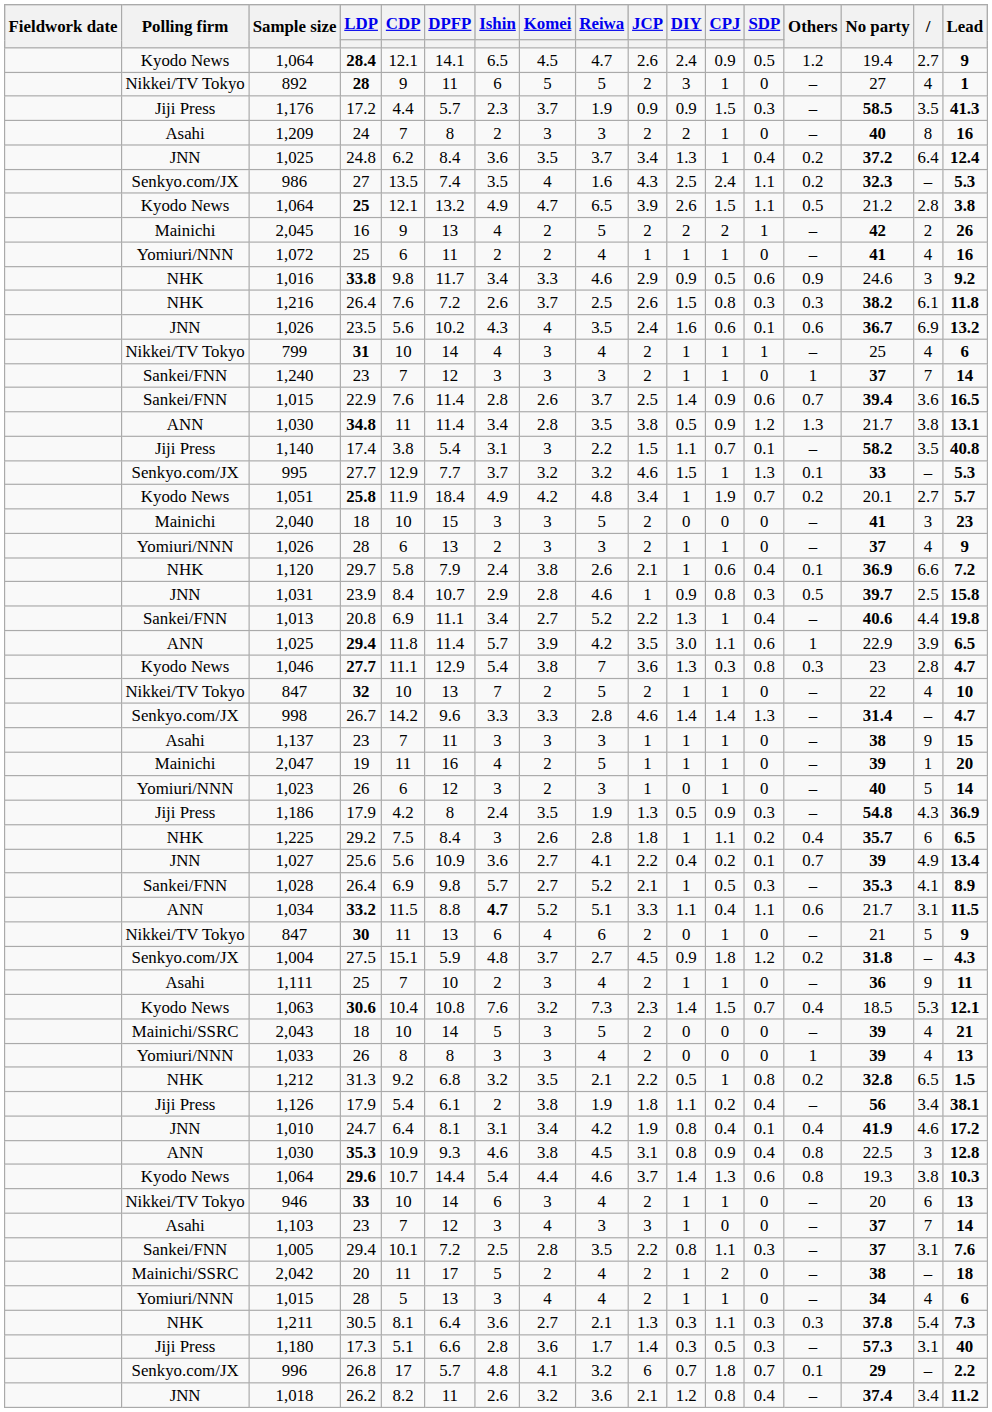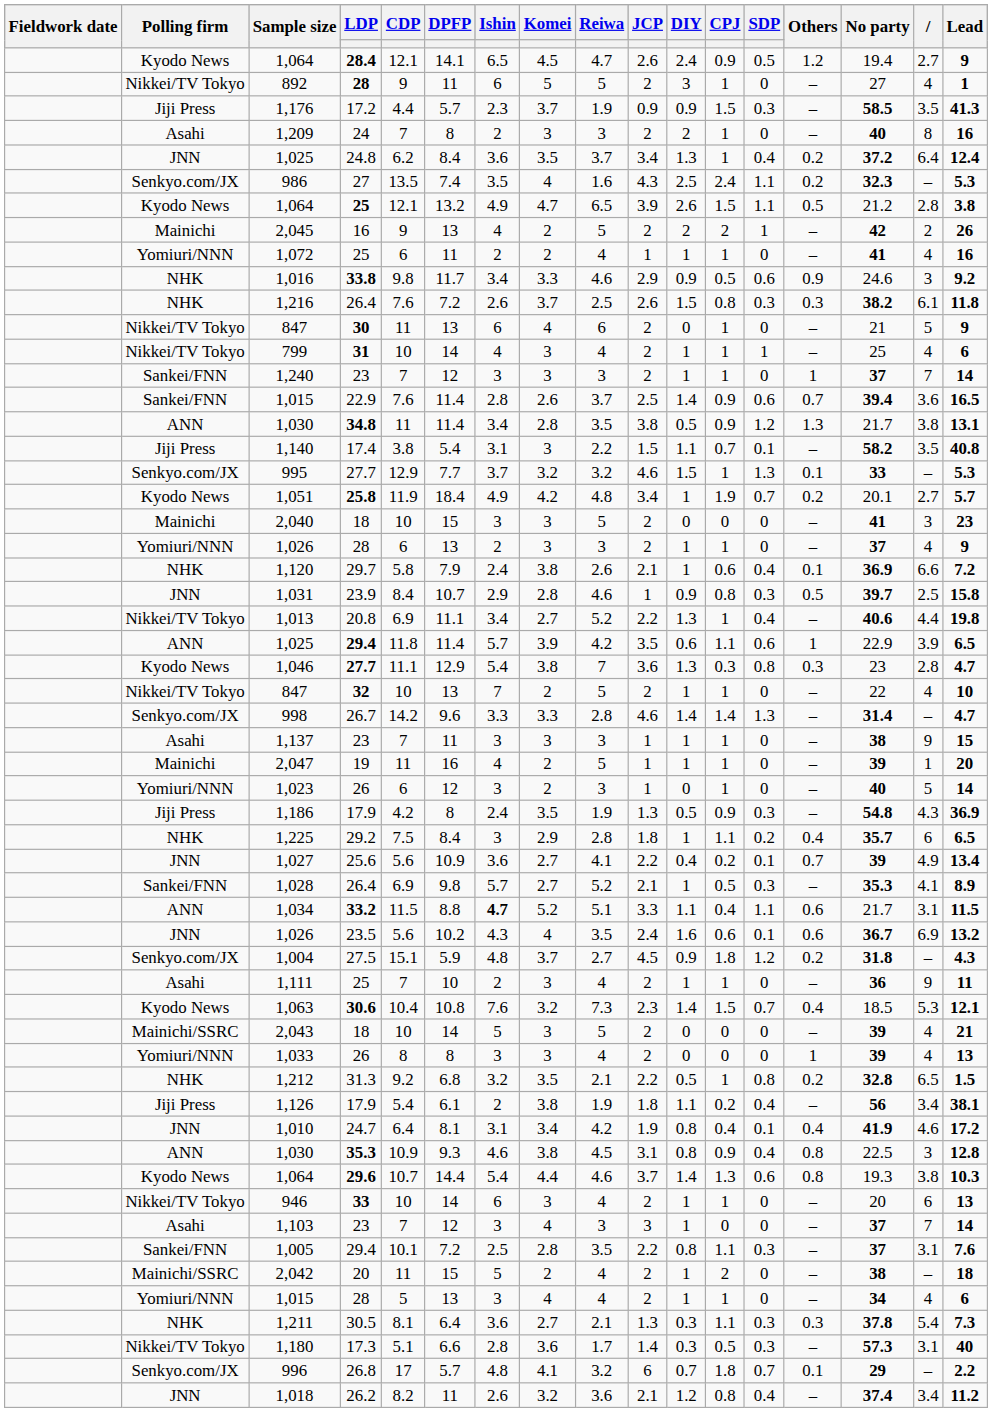rows swapped: (294, 327) <-> (294, 934)
(185, 618) Sankei/FNN -> (185, 618) Nikkei/TV Tokyo
(686, 643) 3.0 -> (686, 643) 0.6
(548, 837) 2.6 -> (548, 837) 2.9
(450, 1274) 17 -> (450, 1274) 15
(185, 1347) Jiji Press -> (185, 1347) Nikkei/TV Tokyo
